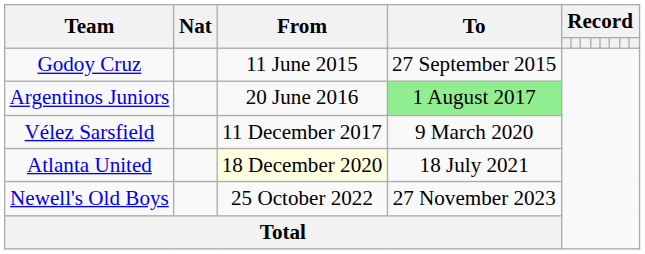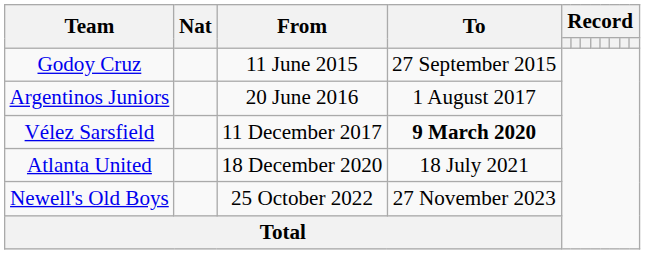(474, 97) lightgreen background -> (474, 97) no background
(474, 131) normal -> (474, 131) bold
(302, 164) lightyellow background -> (302, 164) no background
